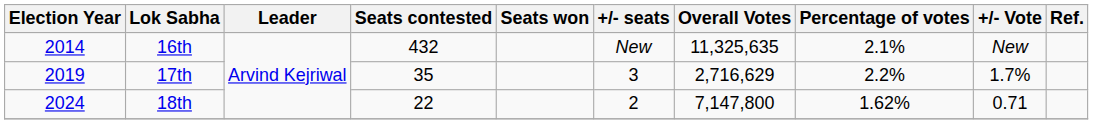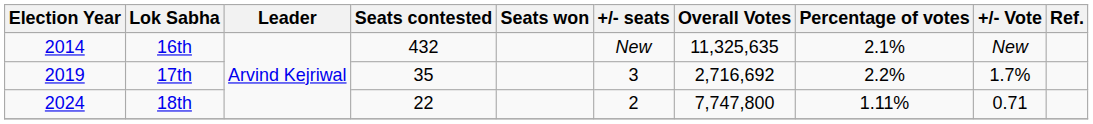(735, 75) 2,716,629 -> (735, 75) 2,716,692
(735, 103) 7,147,800 -> (735, 103) 7,747,800
(885, 103) 1.62% -> (885, 103) 1.11%
